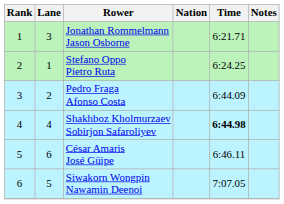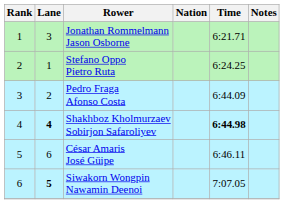(49, 124) normal -> (49, 124) bold
(49, 183) normal -> (49, 183) bold
